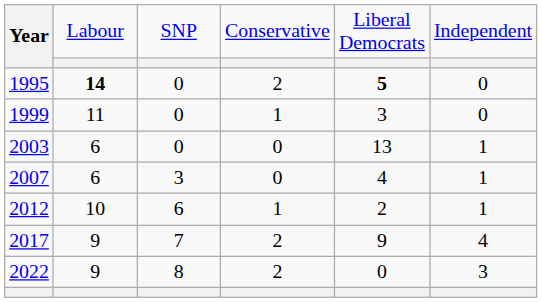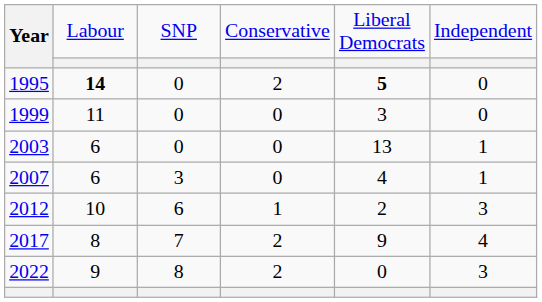(277, 114) 1 -> (277, 114) 0
(483, 209) 1 -> (483, 209) 3
(95, 240) 9 -> (95, 240) 8
